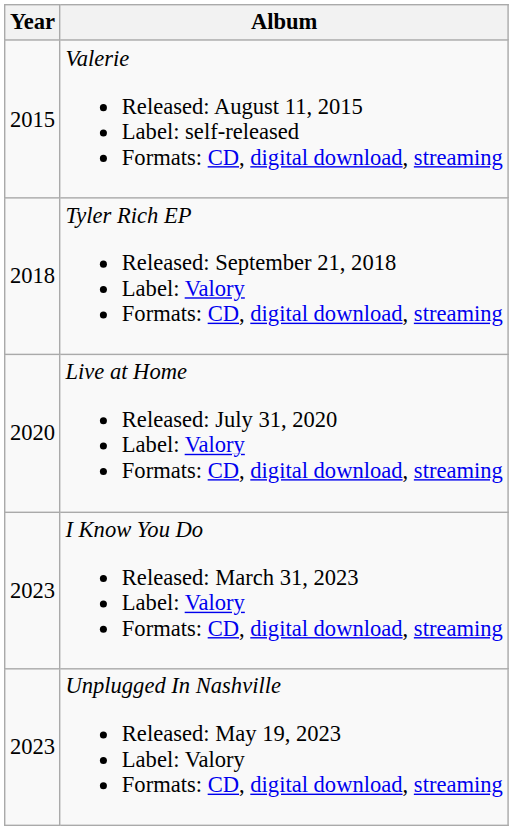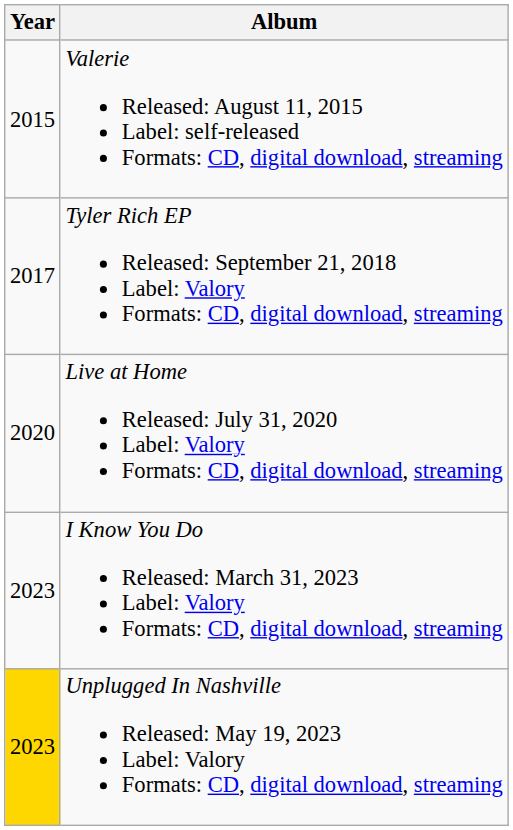(32, 275) 2018 -> (32, 275) 2017
(32, 746) no background -> (32, 746) gold background
